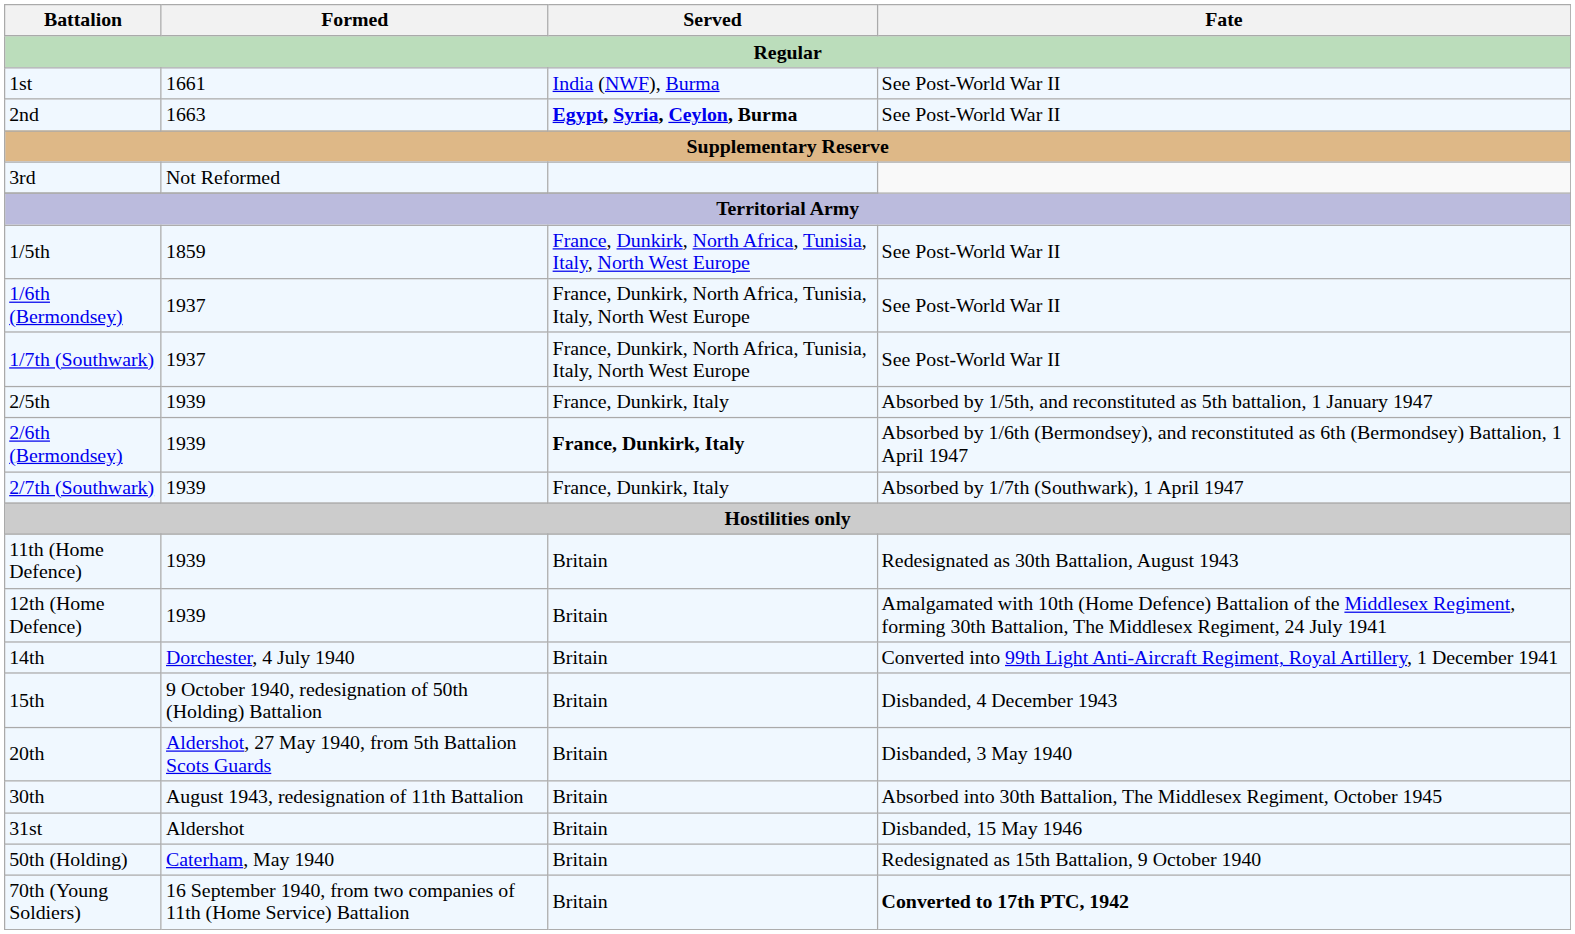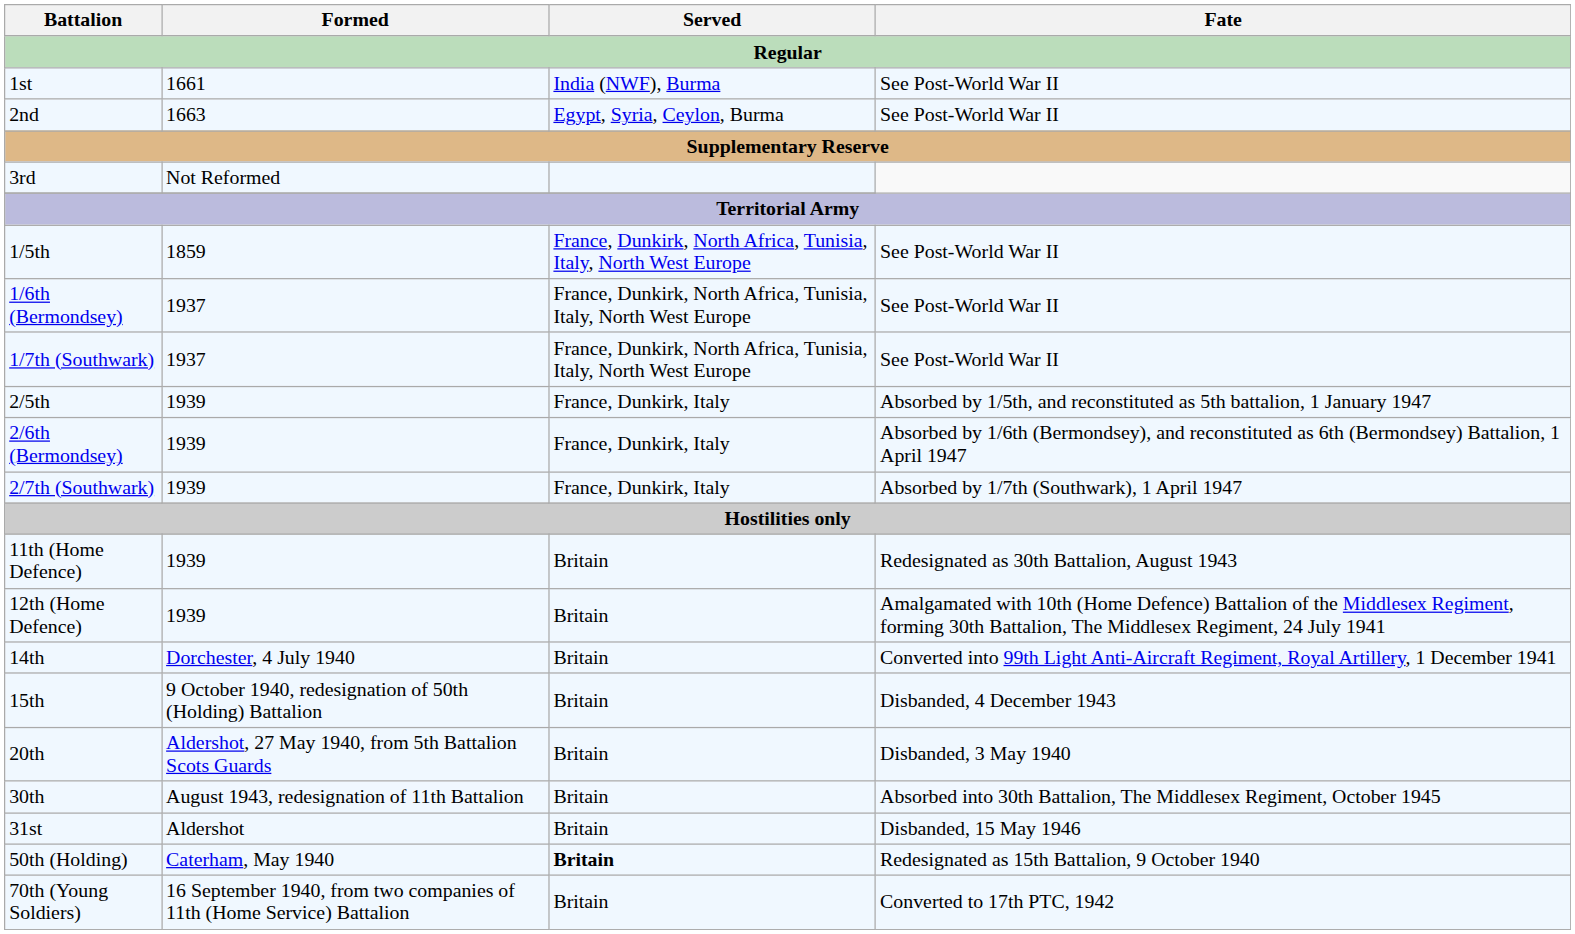(675, 114) bold -> (669, 114) normal
(649, 444) bold -> (642, 444) normal
(580, 859) normal -> (584, 859) bold
(1005, 902) bold -> (997, 902) normal
